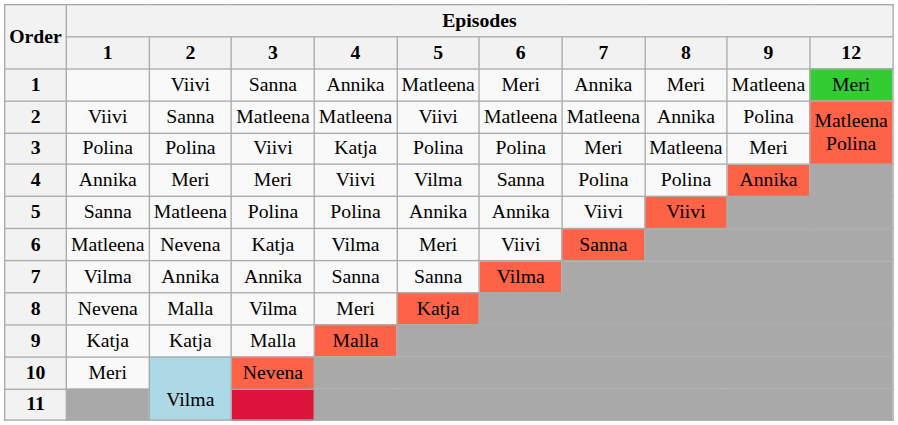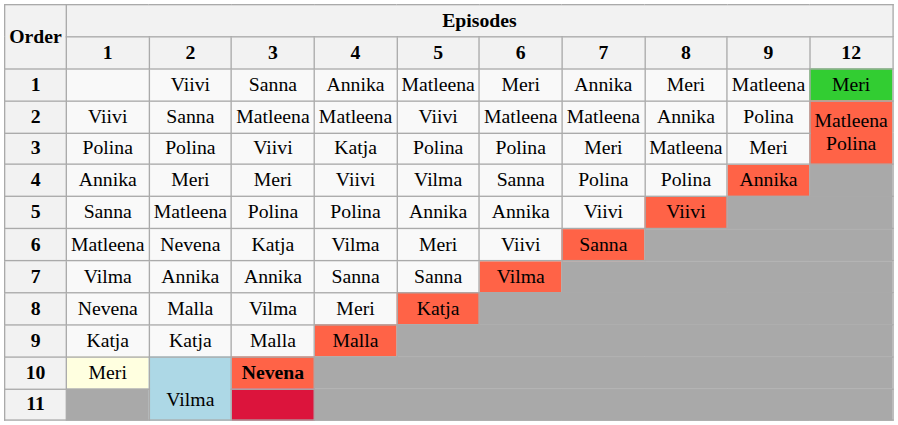(108, 372) no background -> (108, 372) lightyellow background
(273, 372) normal -> (273, 372) bold
